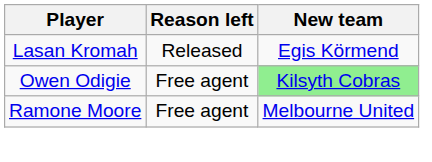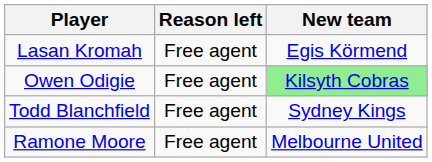(202, 50) Released -> (211, 50) Free agent
+ row: (79, 111)
